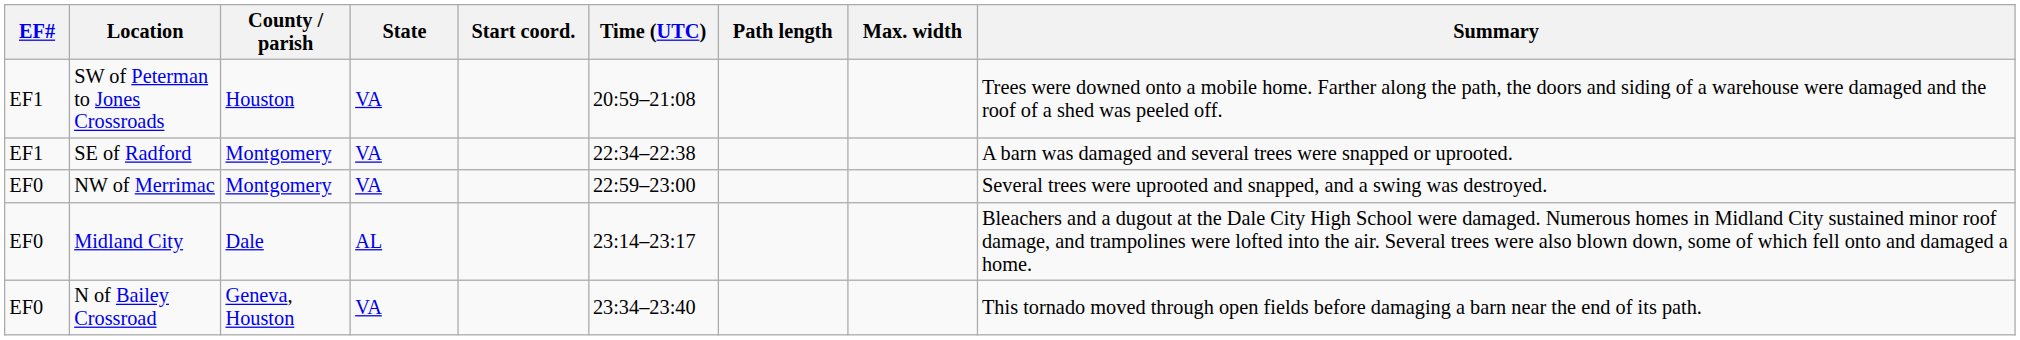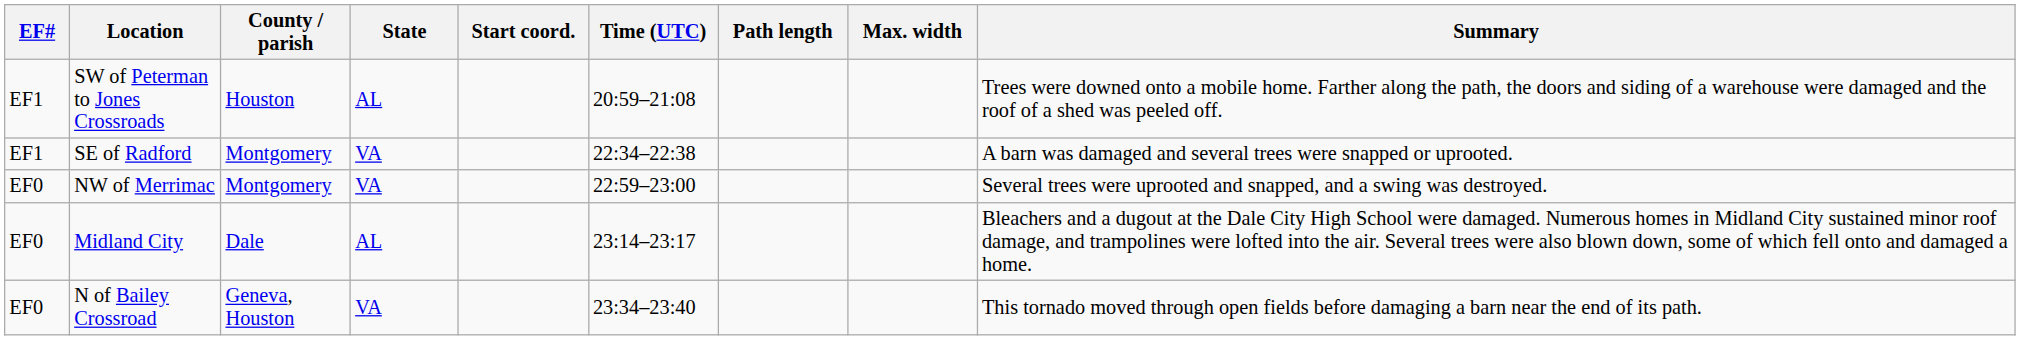(368, 98) VA -> (369, 98) AL
